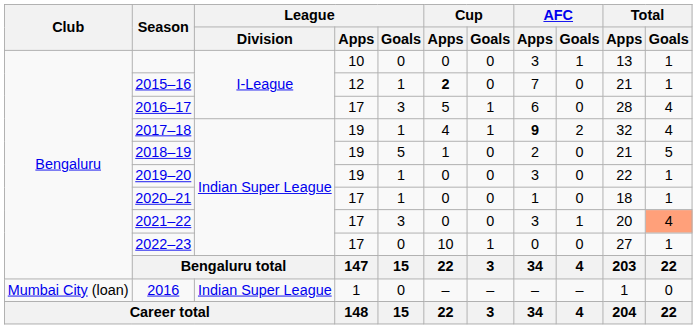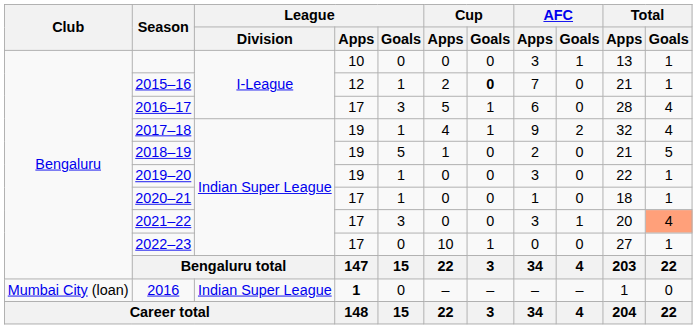(446, 84) bold -> (446, 84) normal
(490, 84) normal -> (490, 84) bold
(535, 130) bold -> (535, 130) normal
(356, 289) normal -> (356, 289) bold
